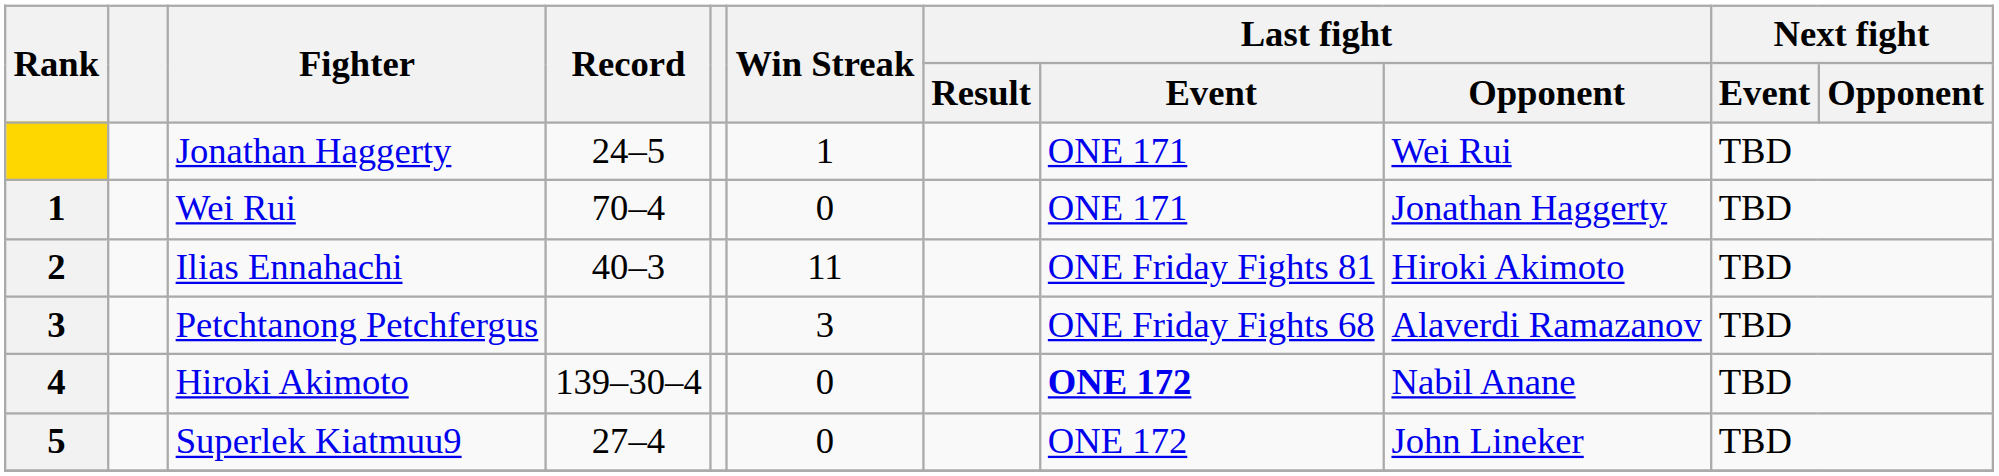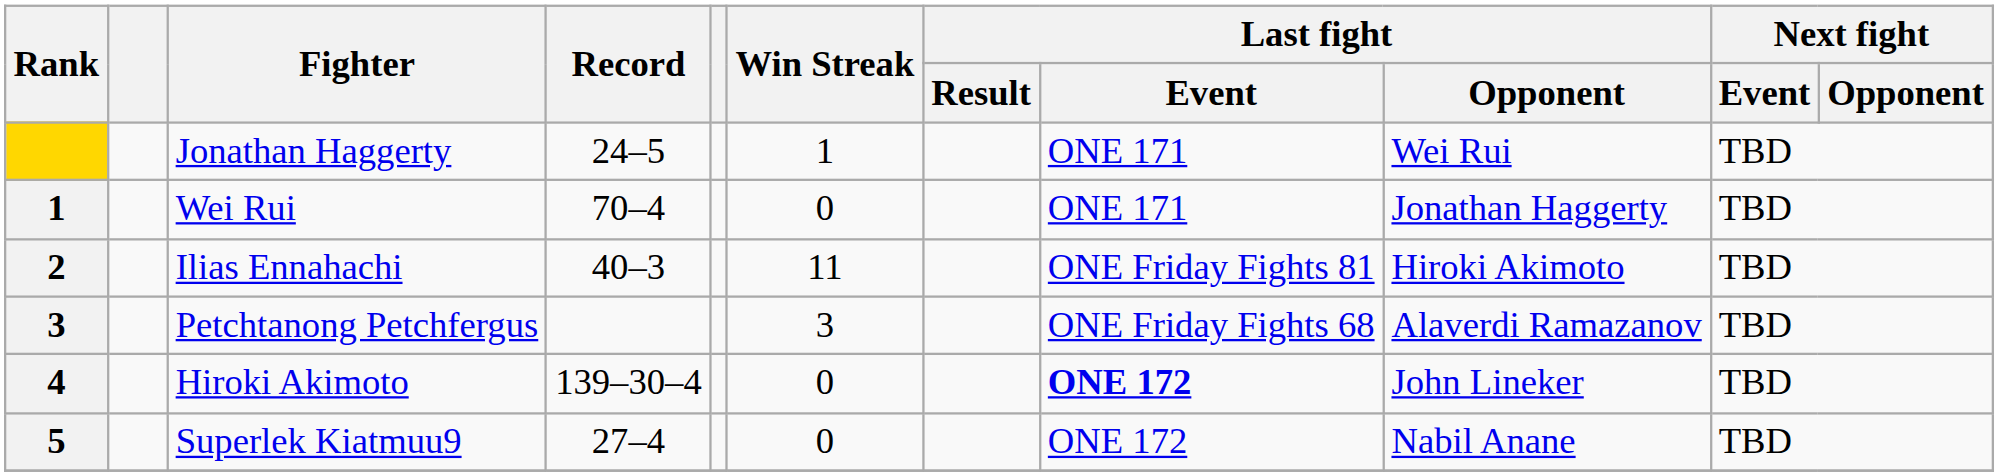(1484, 382) Nabil Anane -> (1488, 382) John Lineker
(1488, 440) John Lineker -> (1484, 440) Nabil Anane
